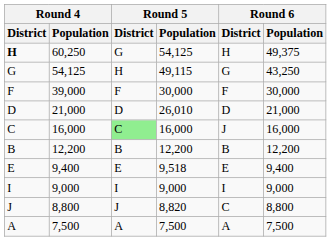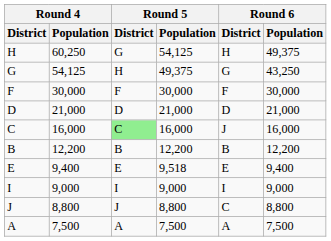(12, 52) bold -> (12, 52) normal
(176, 71) 49,115 -> (176, 71) 49,375
(69, 91) 39,000 -> (69, 91) 30,000
(176, 110) 26,010 -> (176, 110) 21,000
(173, 206) 8,820 -> (173, 206) 8,800
